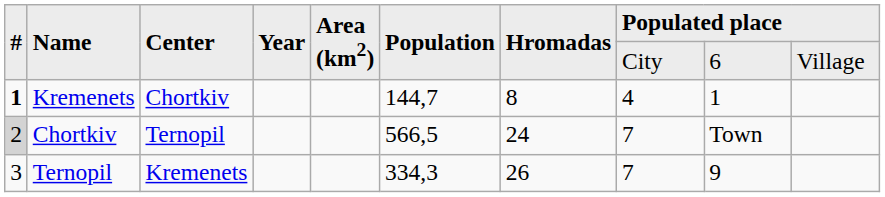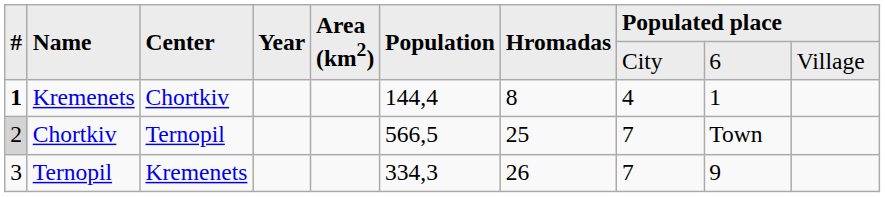(412, 97) 144,7 -> (412, 97) 144,4
(517, 135) 24 -> (517, 135) 25
